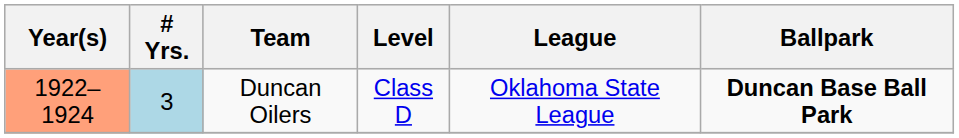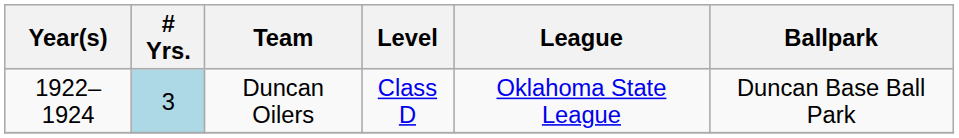(68, 101) lightsalmon background -> (68, 101) no background
(827, 101) bold -> (831, 101) normal
